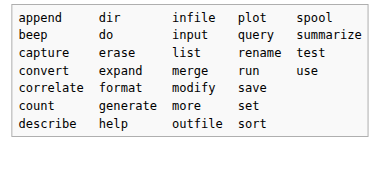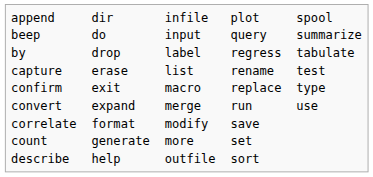+ row: (18, 53)
+ row: (37, 88)
